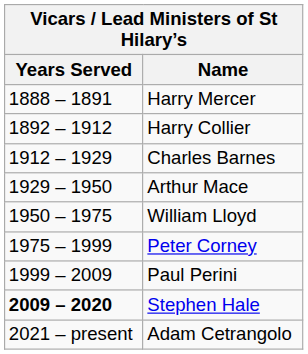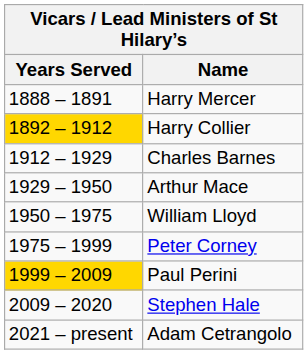(60, 128) no background -> (60, 128) gold background
(60, 275) no background -> (60, 275) gold background
(60, 305) bold -> (60, 305) normal
